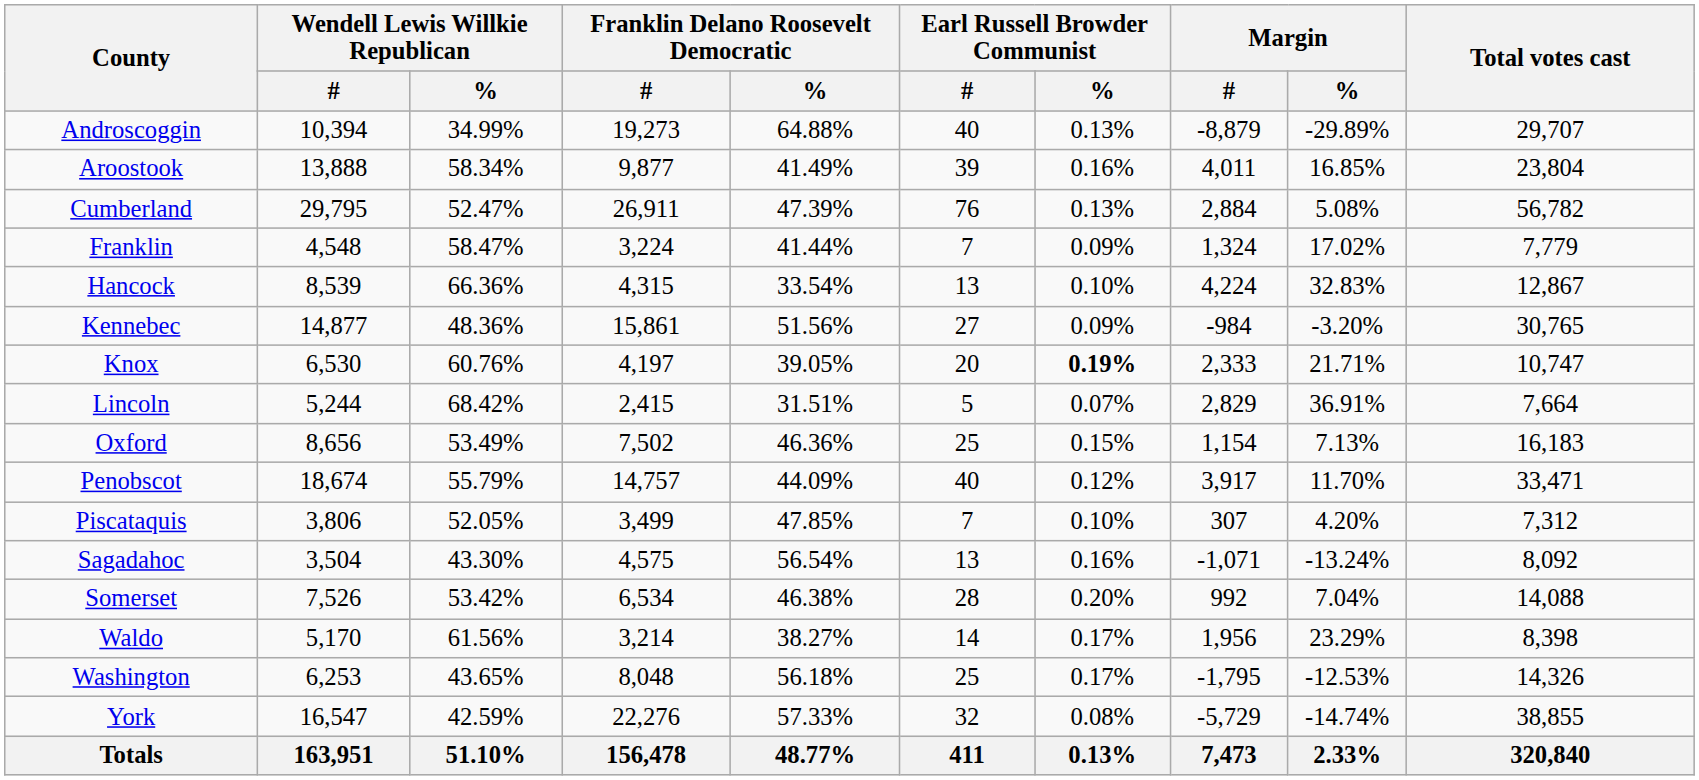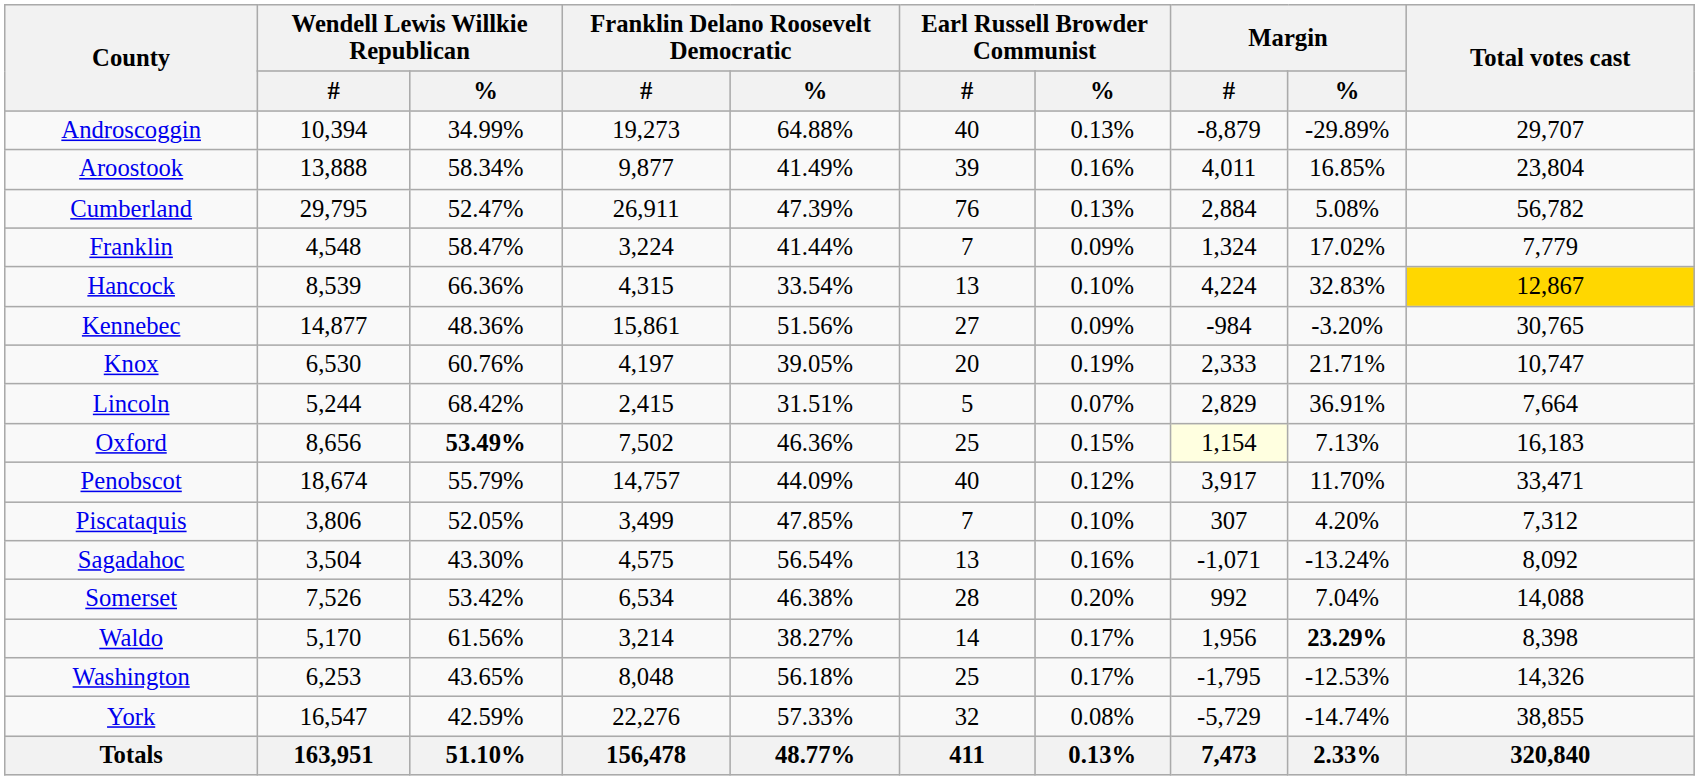(1550, 286) no background -> (1550, 286) gold background
(1102, 364) bold -> (1102, 364) normal
(486, 442) normal -> (486, 442) bold
(1229, 442) no background -> (1229, 442) lightyellow background
(1347, 637) normal -> (1347, 637) bold
